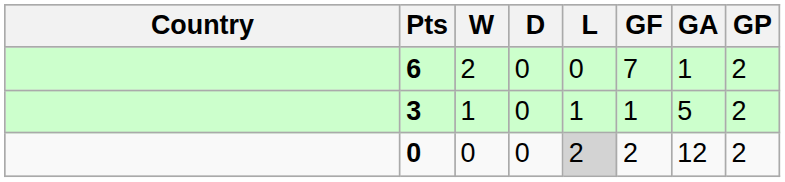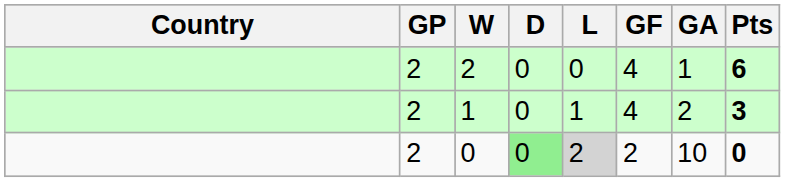columns swapped: (752, 25) <-> (427, 25)
(631, 68) 7 -> (631, 68) 4
(631, 111) 1 -> (631, 111) 4
(685, 111) 5 -> (685, 111) 2
(522, 153) no background -> (522, 153) lightgreen background
(692, 153) 12 -> (692, 153) 10
